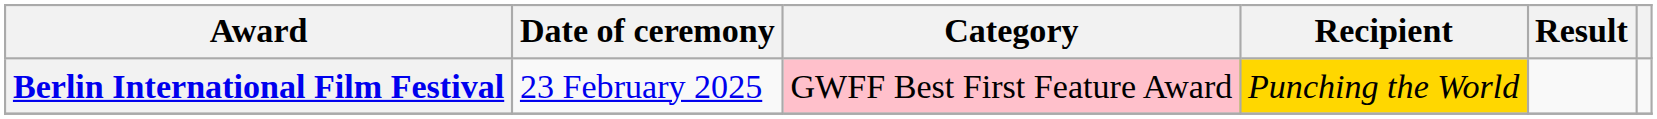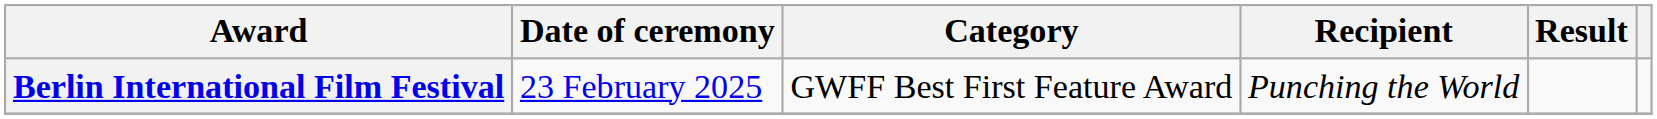(1011, 85) pink background -> (1011, 85) no background
(1384, 85) gold background -> (1384, 85) no background
